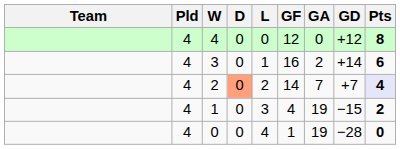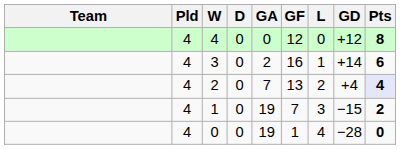columns swapped: (265, 16) <-> (319, 16)
(240, 86) lightsalmon background -> (240, 86) no background
(291, 86) 14 -> (295, 86) 13
(349, 86) +7 -> (349, 86) +4
(291, 109) 4 -> (295, 109) 7
